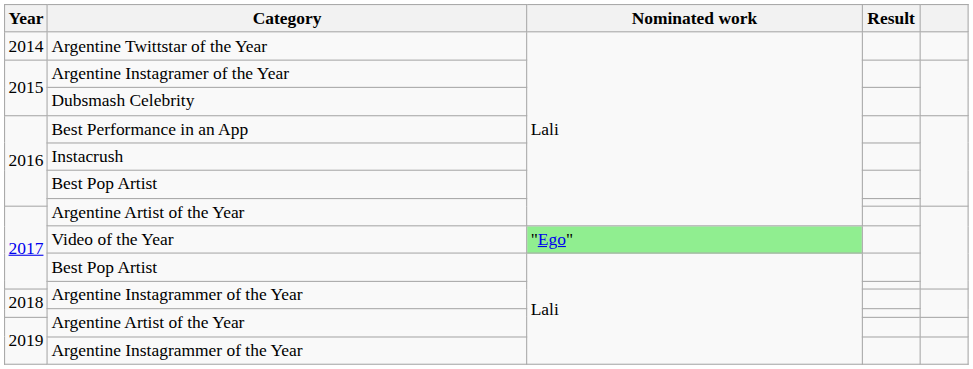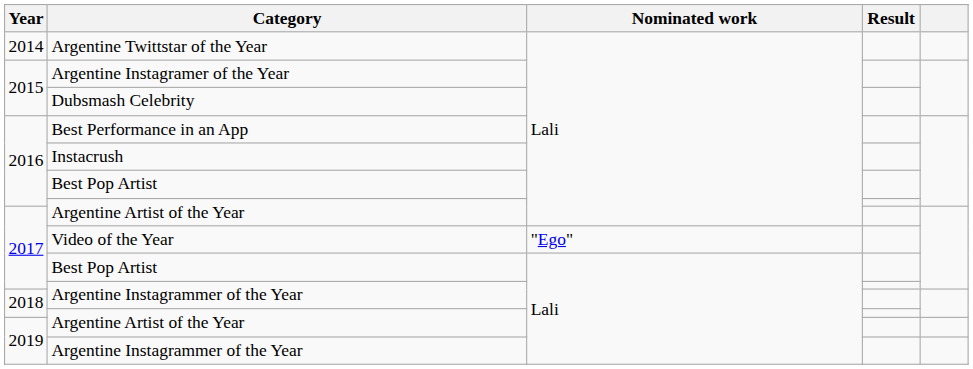(552, 239) lightgreen background -> (552, 239) no background
